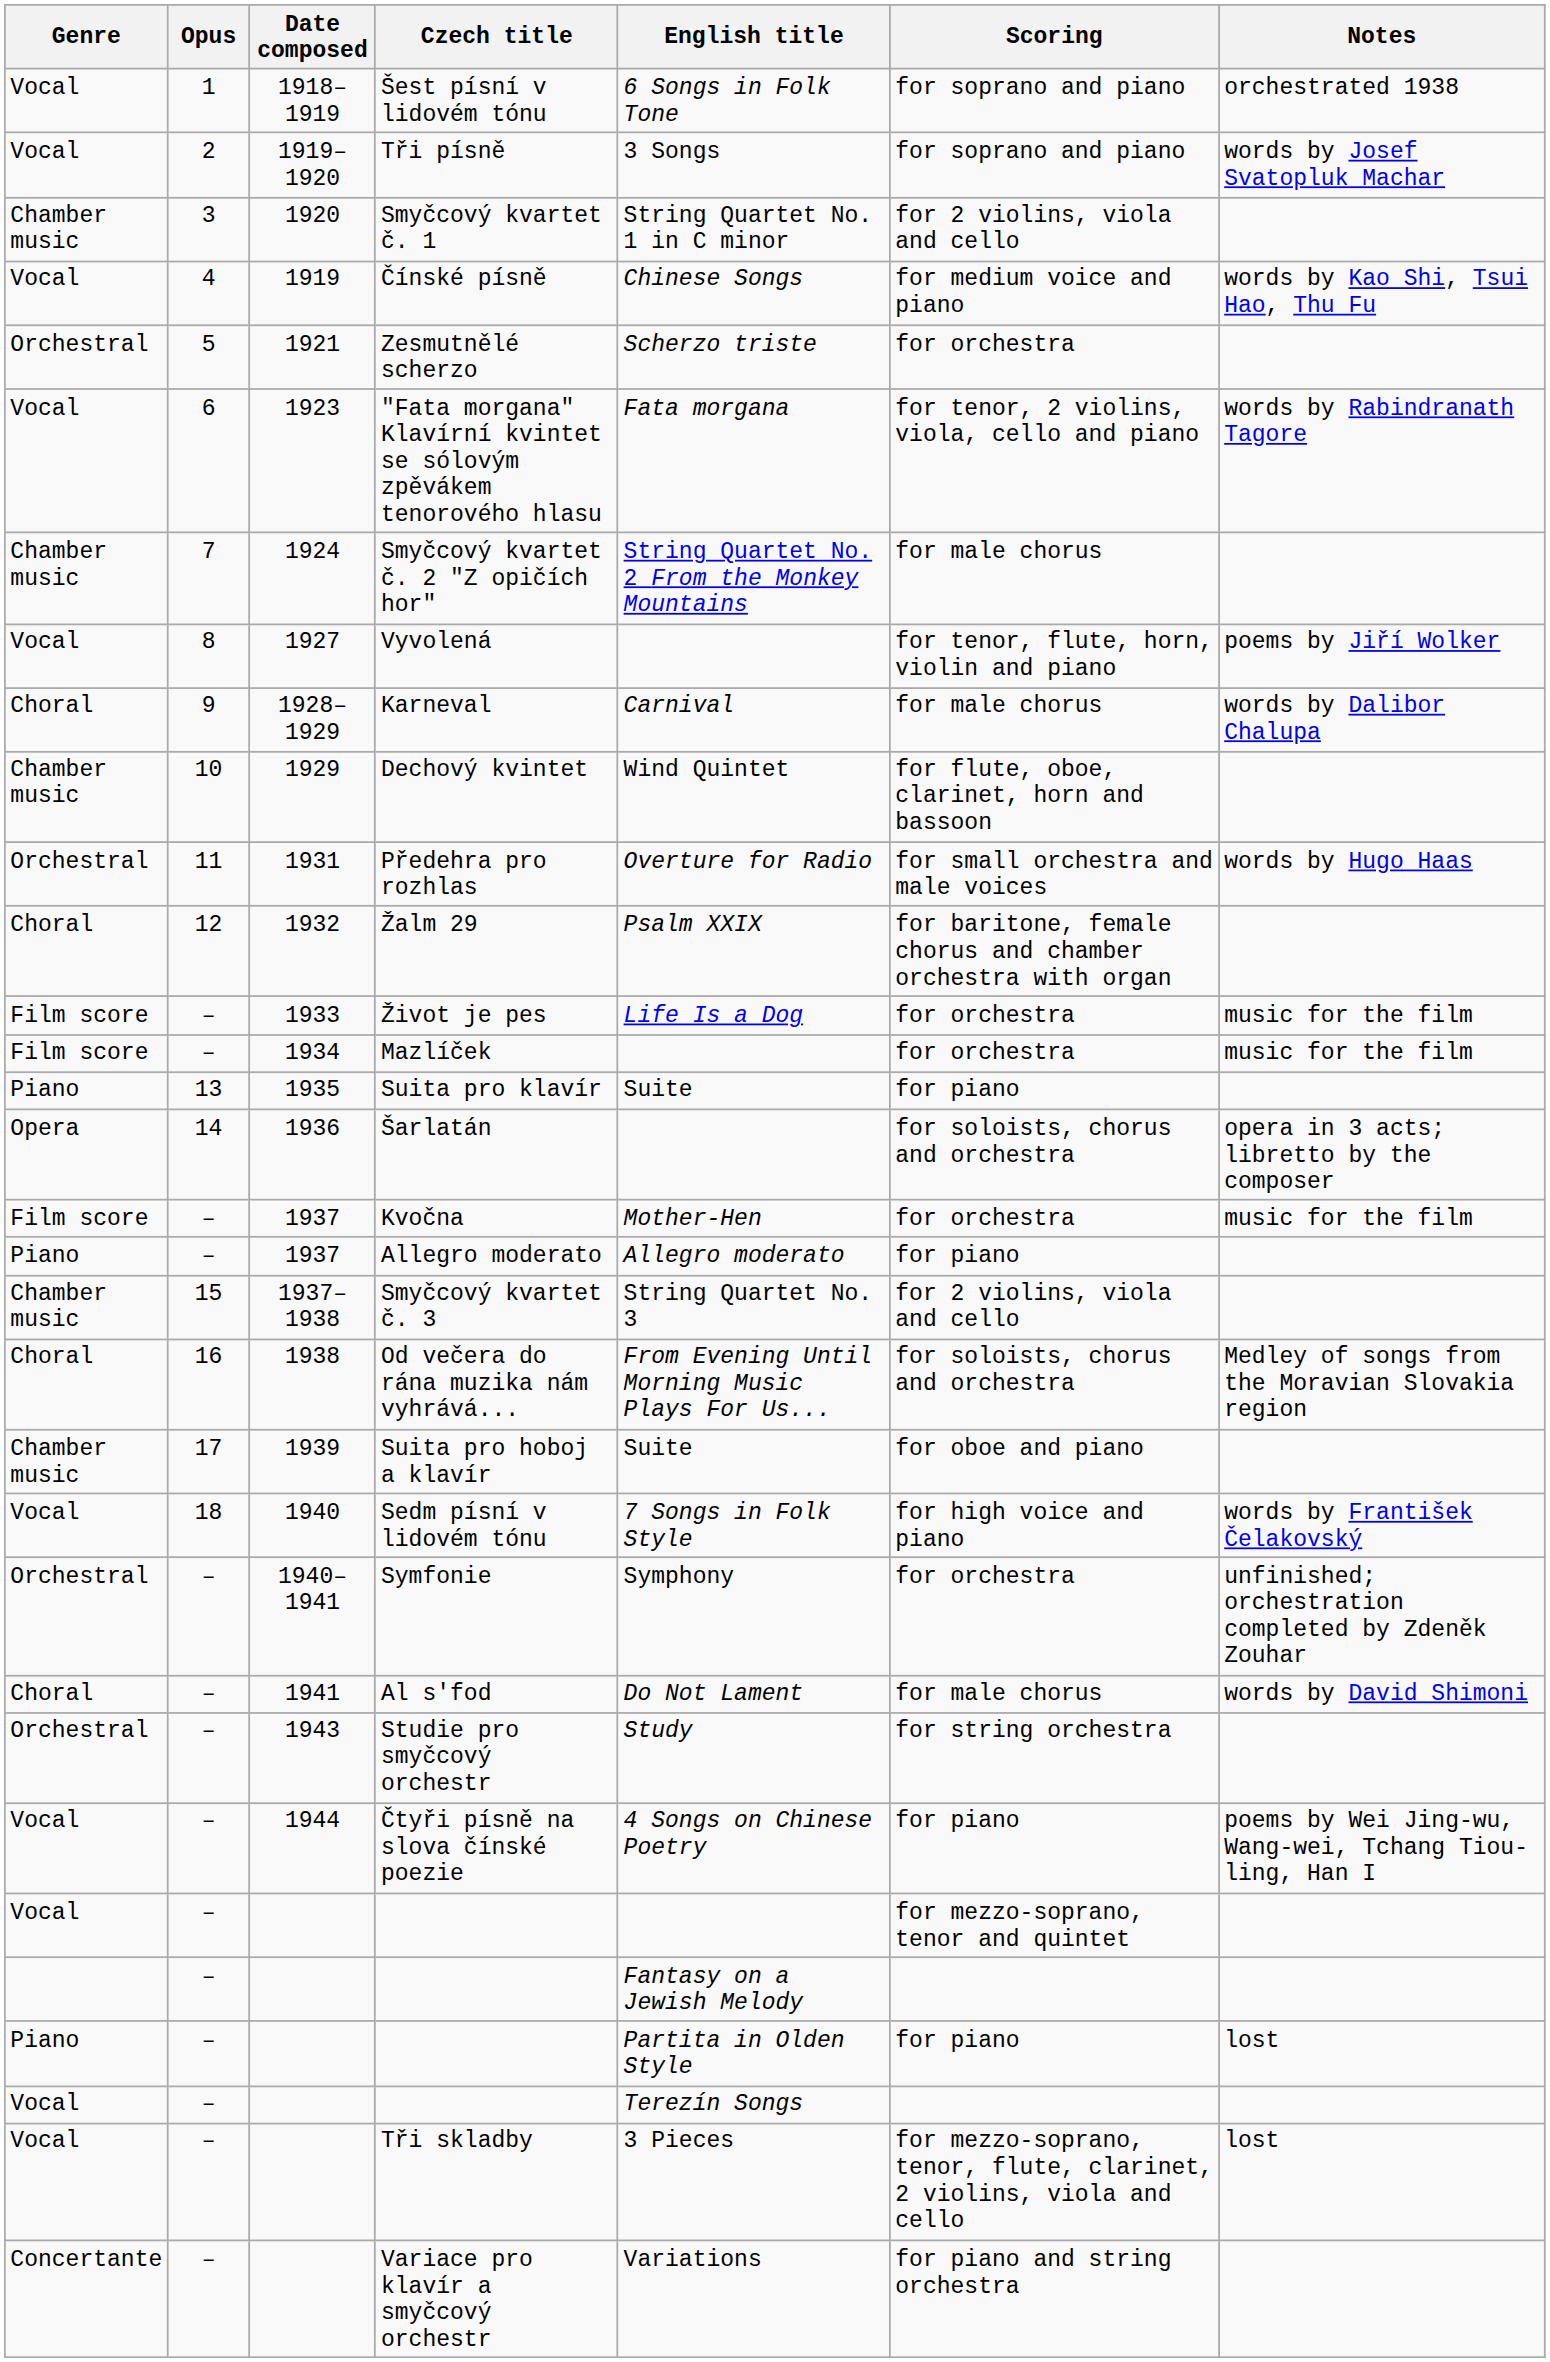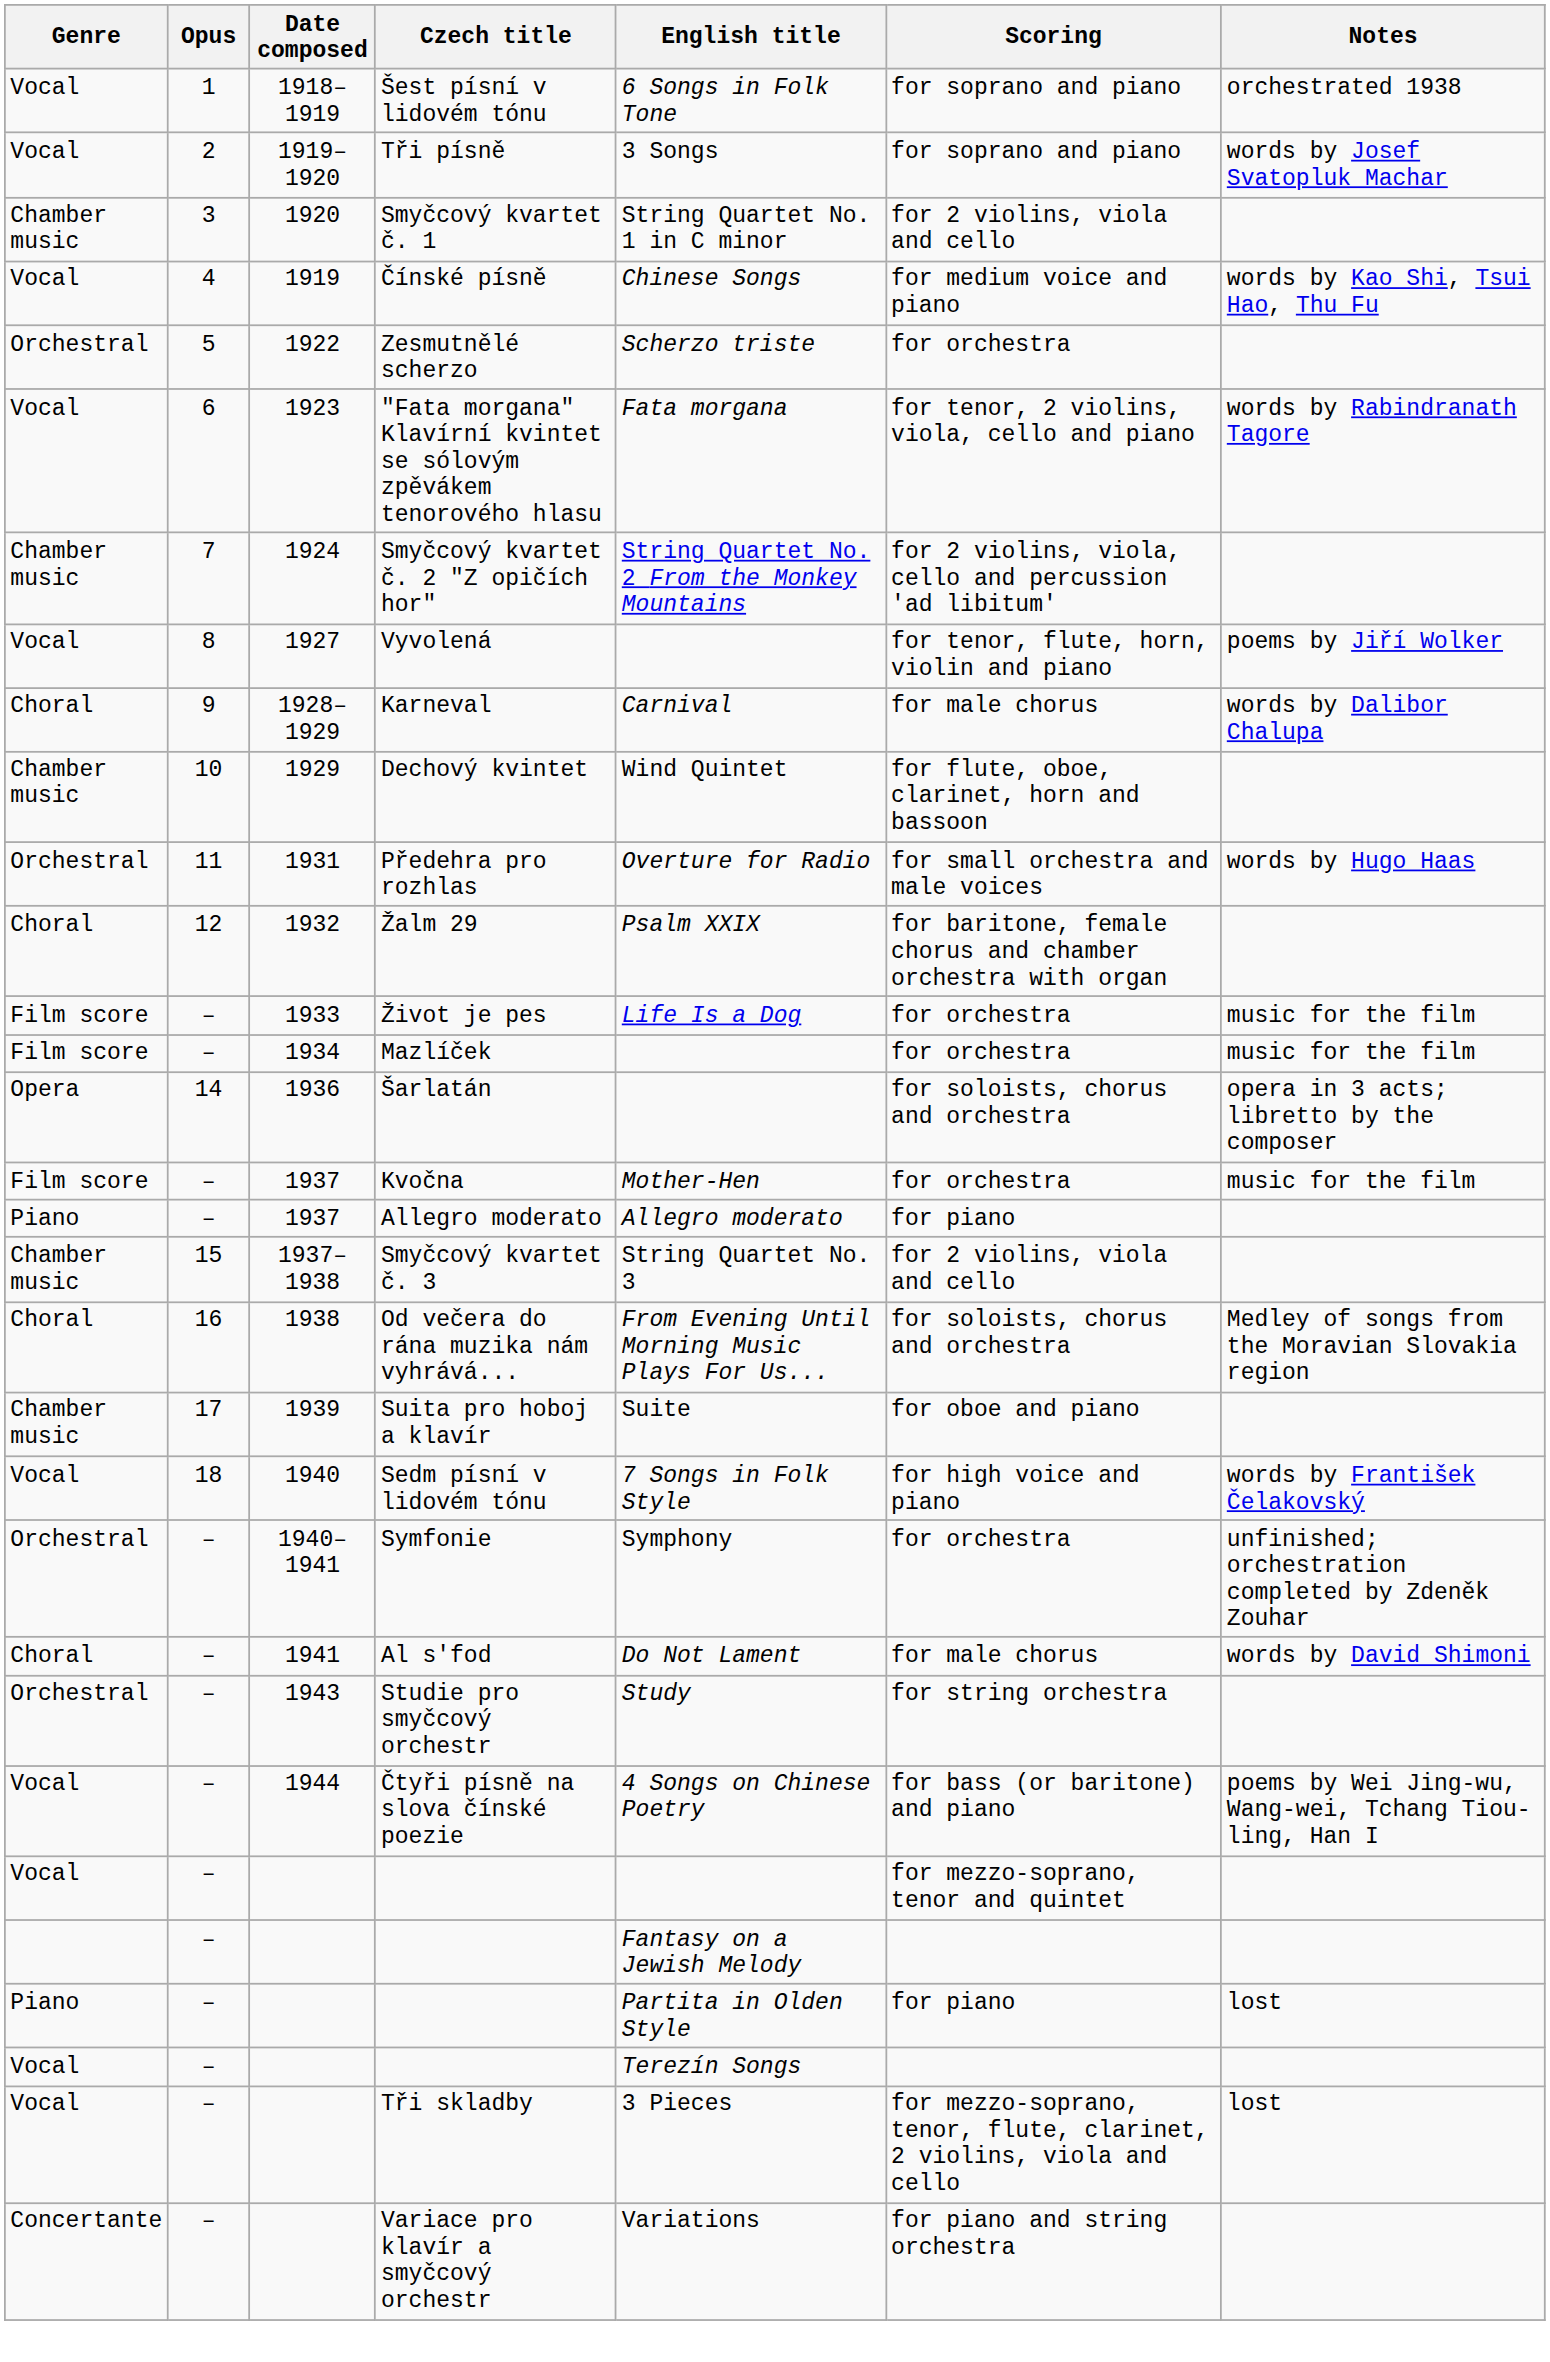(313, 344) 1921 -> (313, 344) 1922
(999, 552) for male chorus -> (1036, 578) for 2 violins, viola, cello and percussion 'ad libitum'
- row: (45, 1091)
(957, 1822) for piano -> (1043, 1798) for bass (or baritone) and piano
